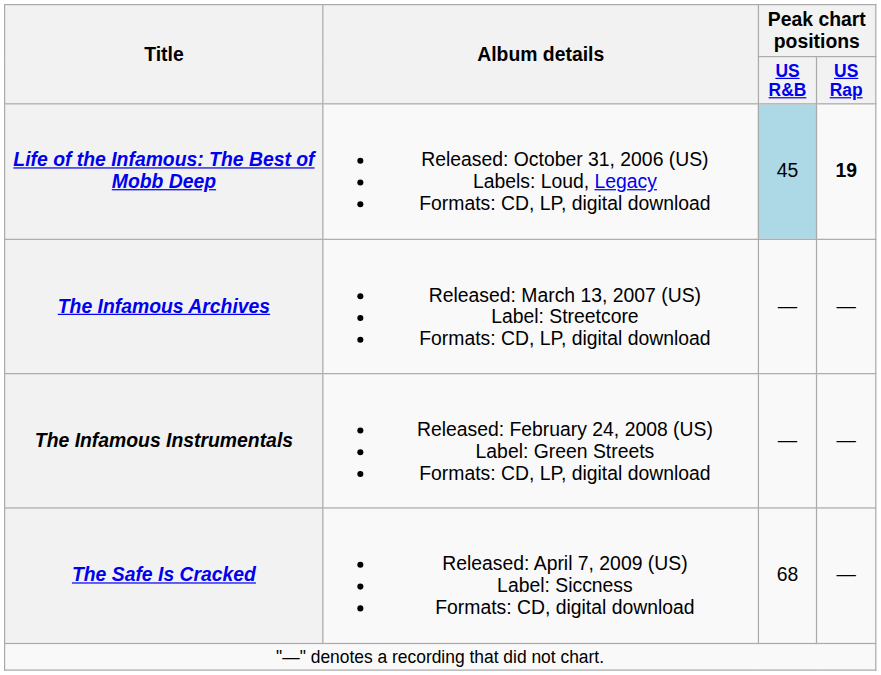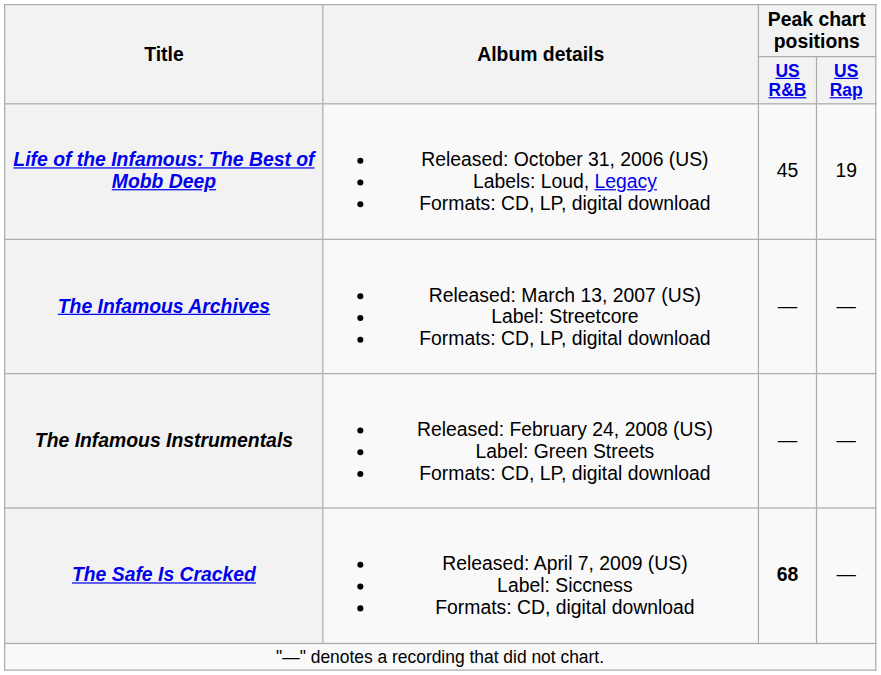(787, 171) lightblue background -> (787, 171) no background
(846, 171) bold -> (846, 171) normal
(787, 575) normal -> (787, 575) bold
